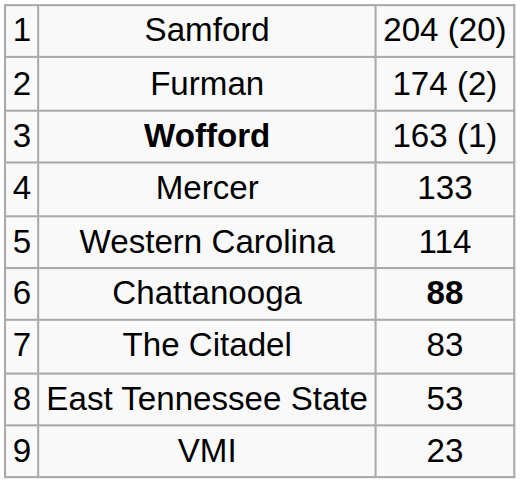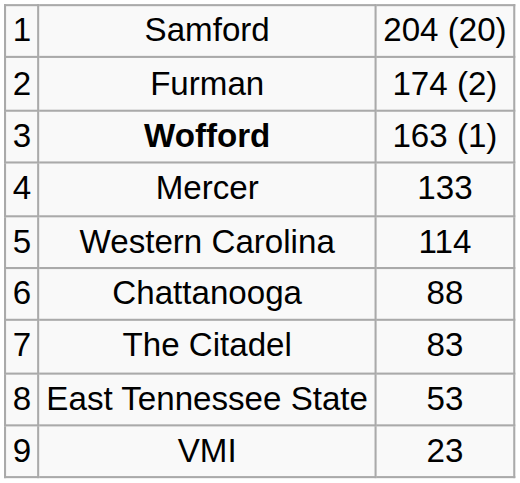(445, 293) bold -> (445, 293) normal
